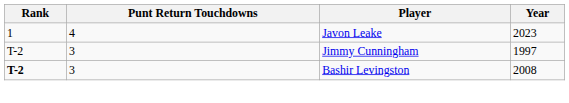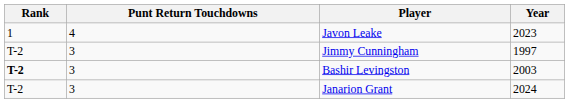(525, 70) 2008 -> (525, 70) 2003
+ row: (357, 88)
